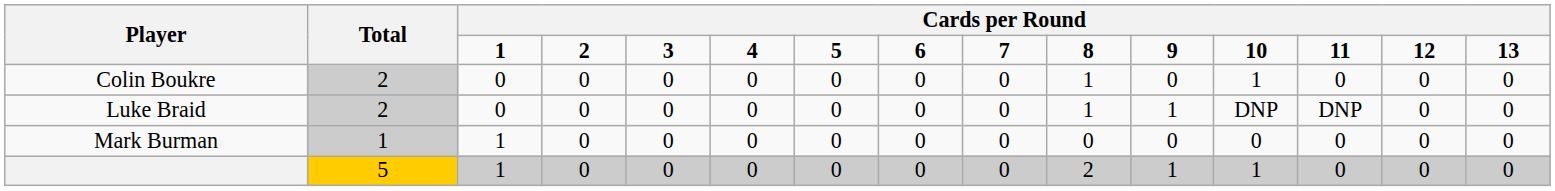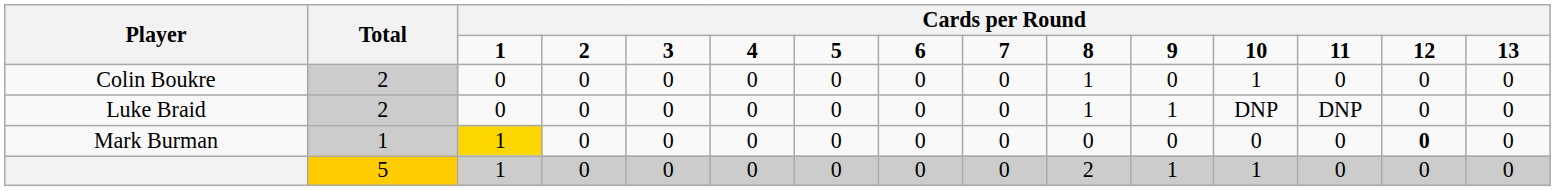(500, 140) no background -> (500, 140) gold background
(1424, 140) normal -> (1424, 140) bold
